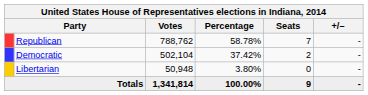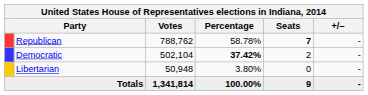(308, 41) normal -> (308, 41) bold
(246, 55) normal -> (246, 55) bold
